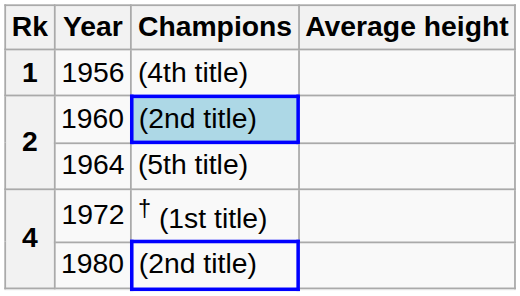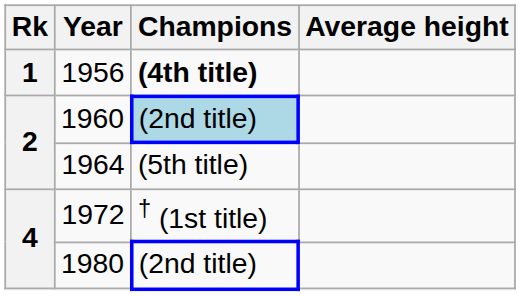(193, 72) normal -> (198, 72) bold
